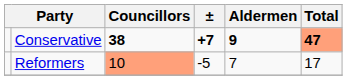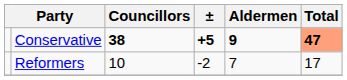(206, 39) +7 -> (206, 39) +5
(117, 63) lightsalmon background -> (117, 63) no background
(204, 63) -5 -> (204, 63) -2
